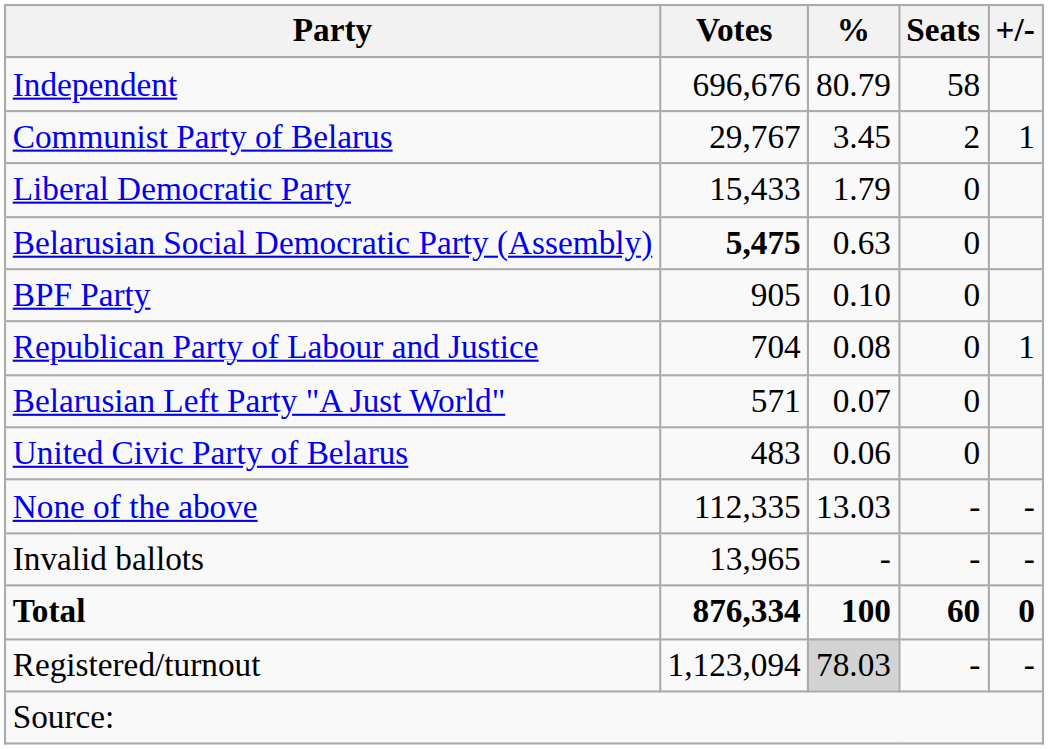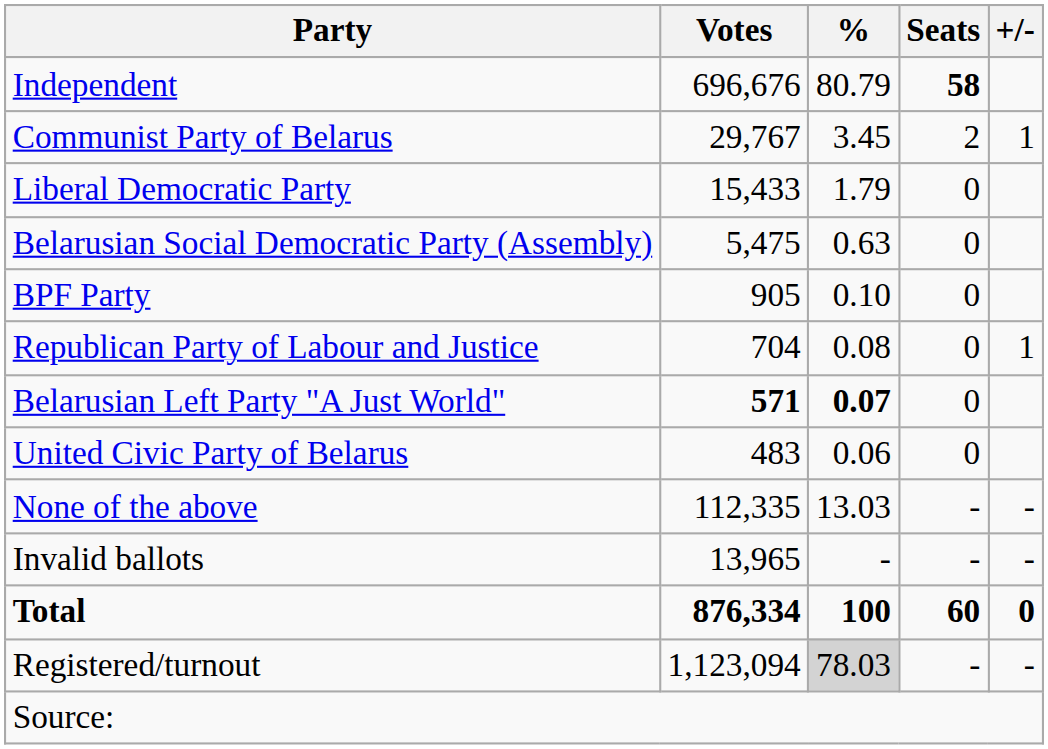(964, 83) normal -> (964, 83) bold
(763, 242) bold -> (763, 242) normal
(776, 400) normal -> (776, 400) bold
(862, 400) normal -> (862, 400) bold
